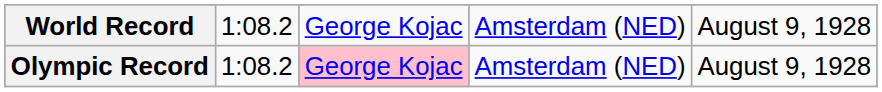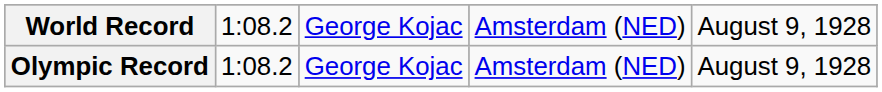(384, 66) pink background -> (384, 66) no background
